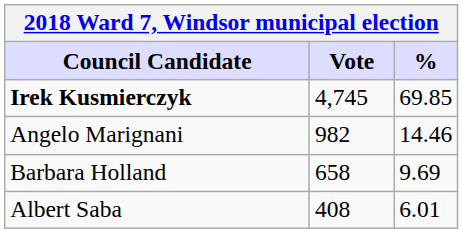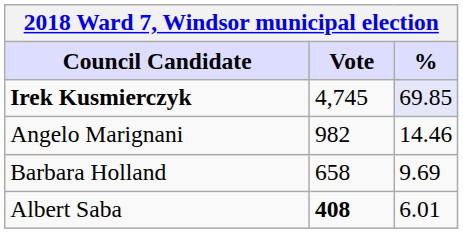(426, 97) no background -> (426, 97) lavender background
(333, 209) normal -> (333, 209) bold
